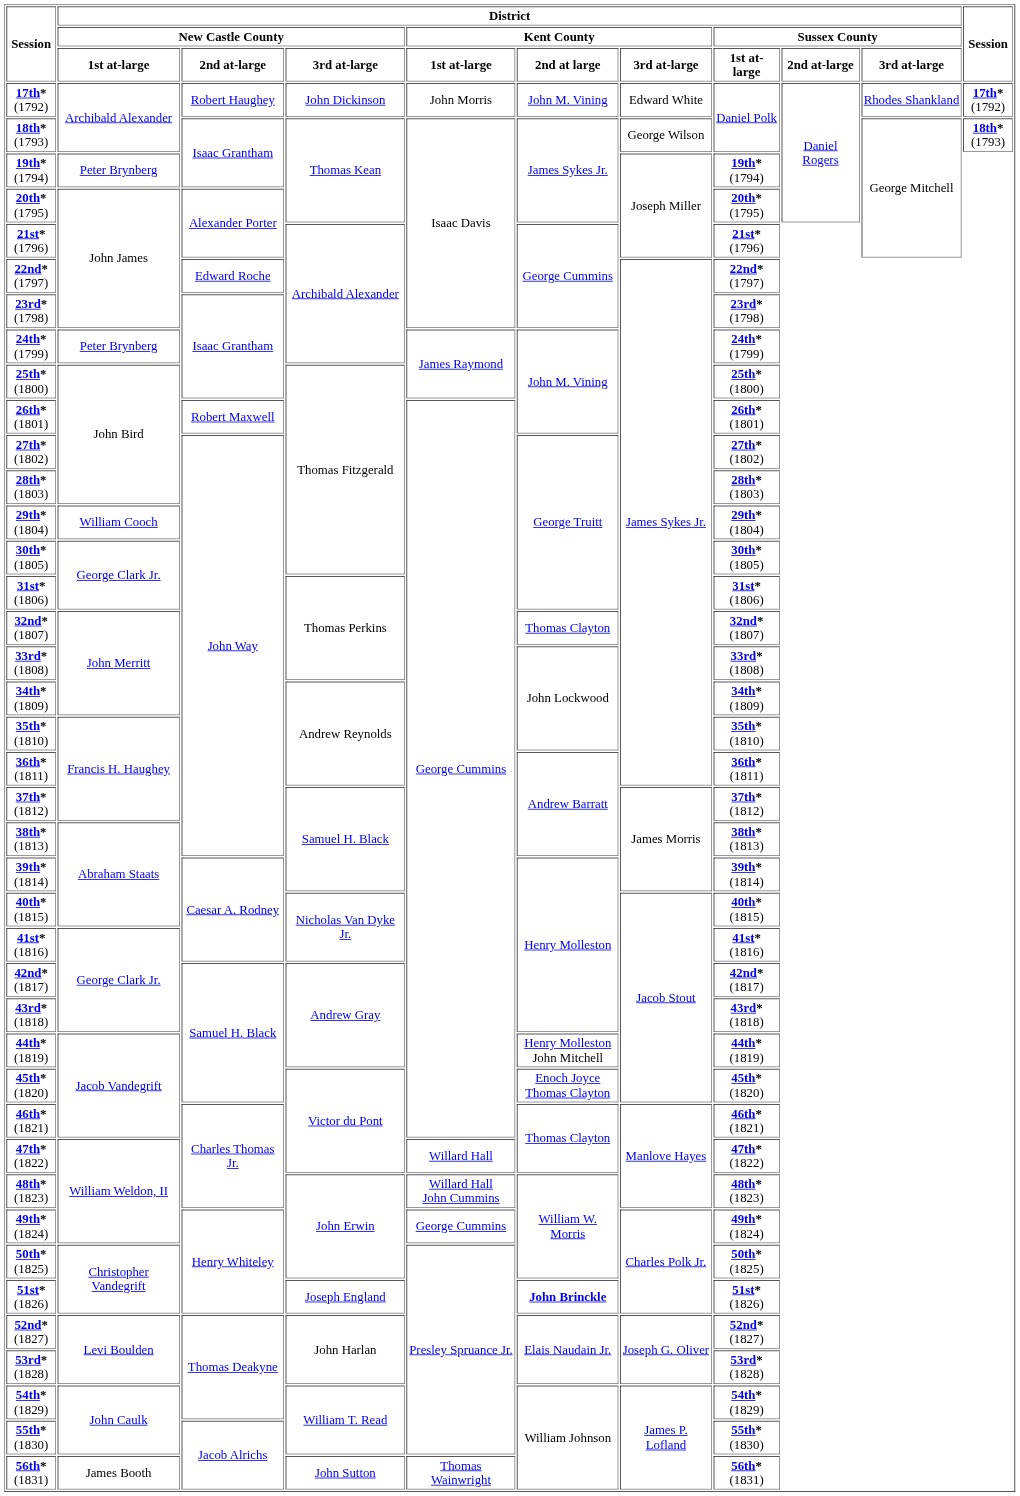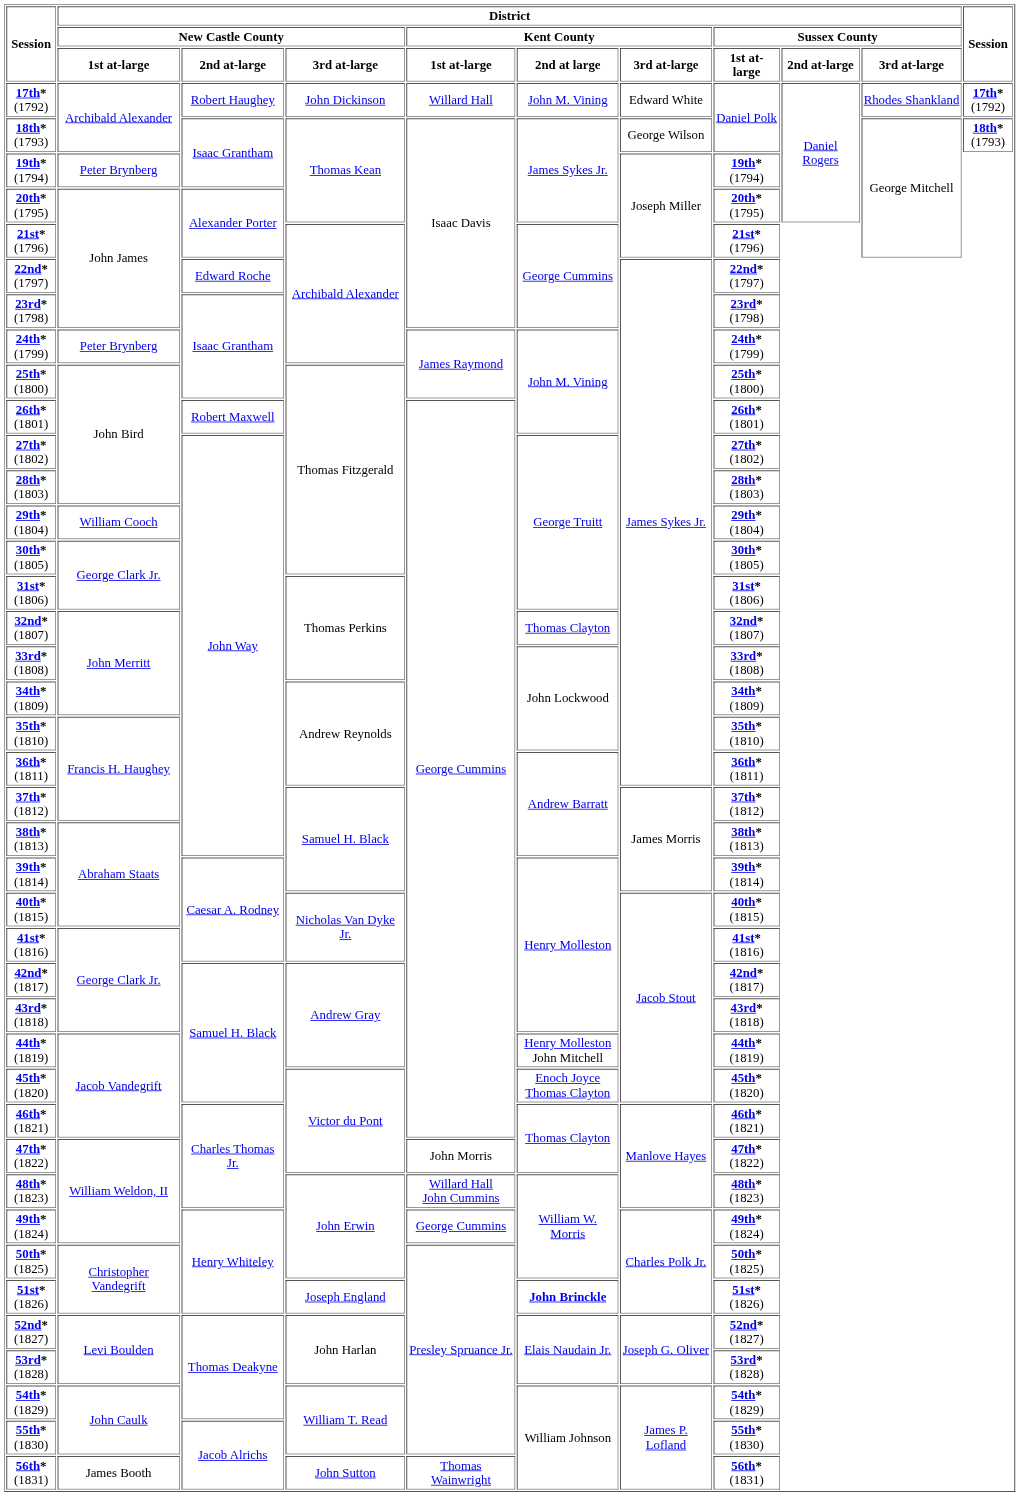(461, 100) John Morris -> (461, 100) Willard Hall
(461, 1156) Willard Hall -> (461, 1156) John Morris
